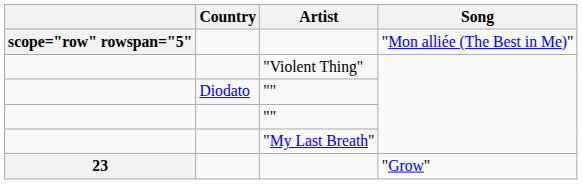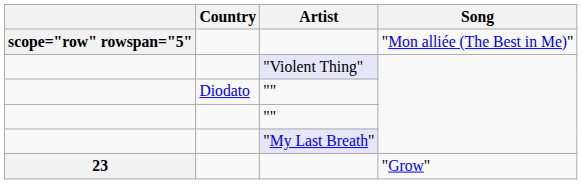(313, 66) no background -> (313, 66) lavender background
(319, 141) no background -> (319, 141) lavender background
